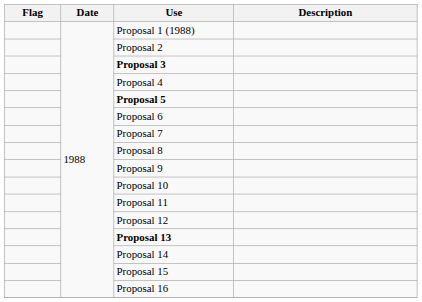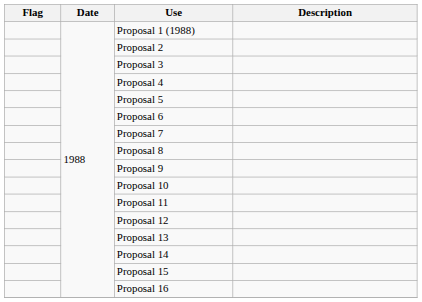(141, 64) bold -> (140, 64) normal
(141, 99) bold -> (140, 99) normal
(144, 237) bold -> (143, 237) normal
